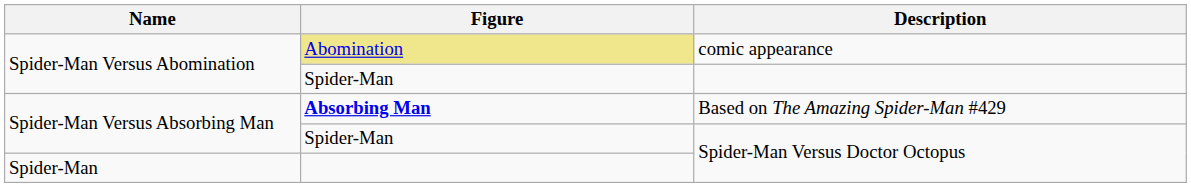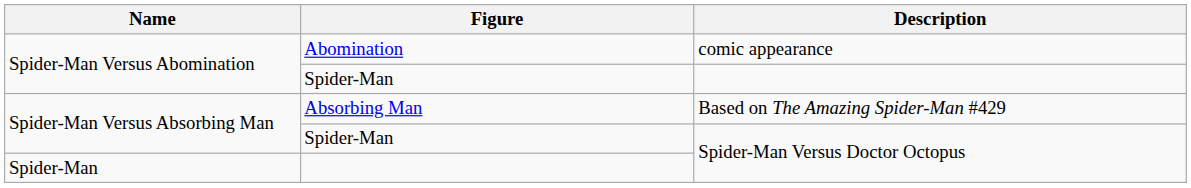(354, 49) khaki background -> (354, 49) no background
(368, 108) bold -> (363, 108) normal
